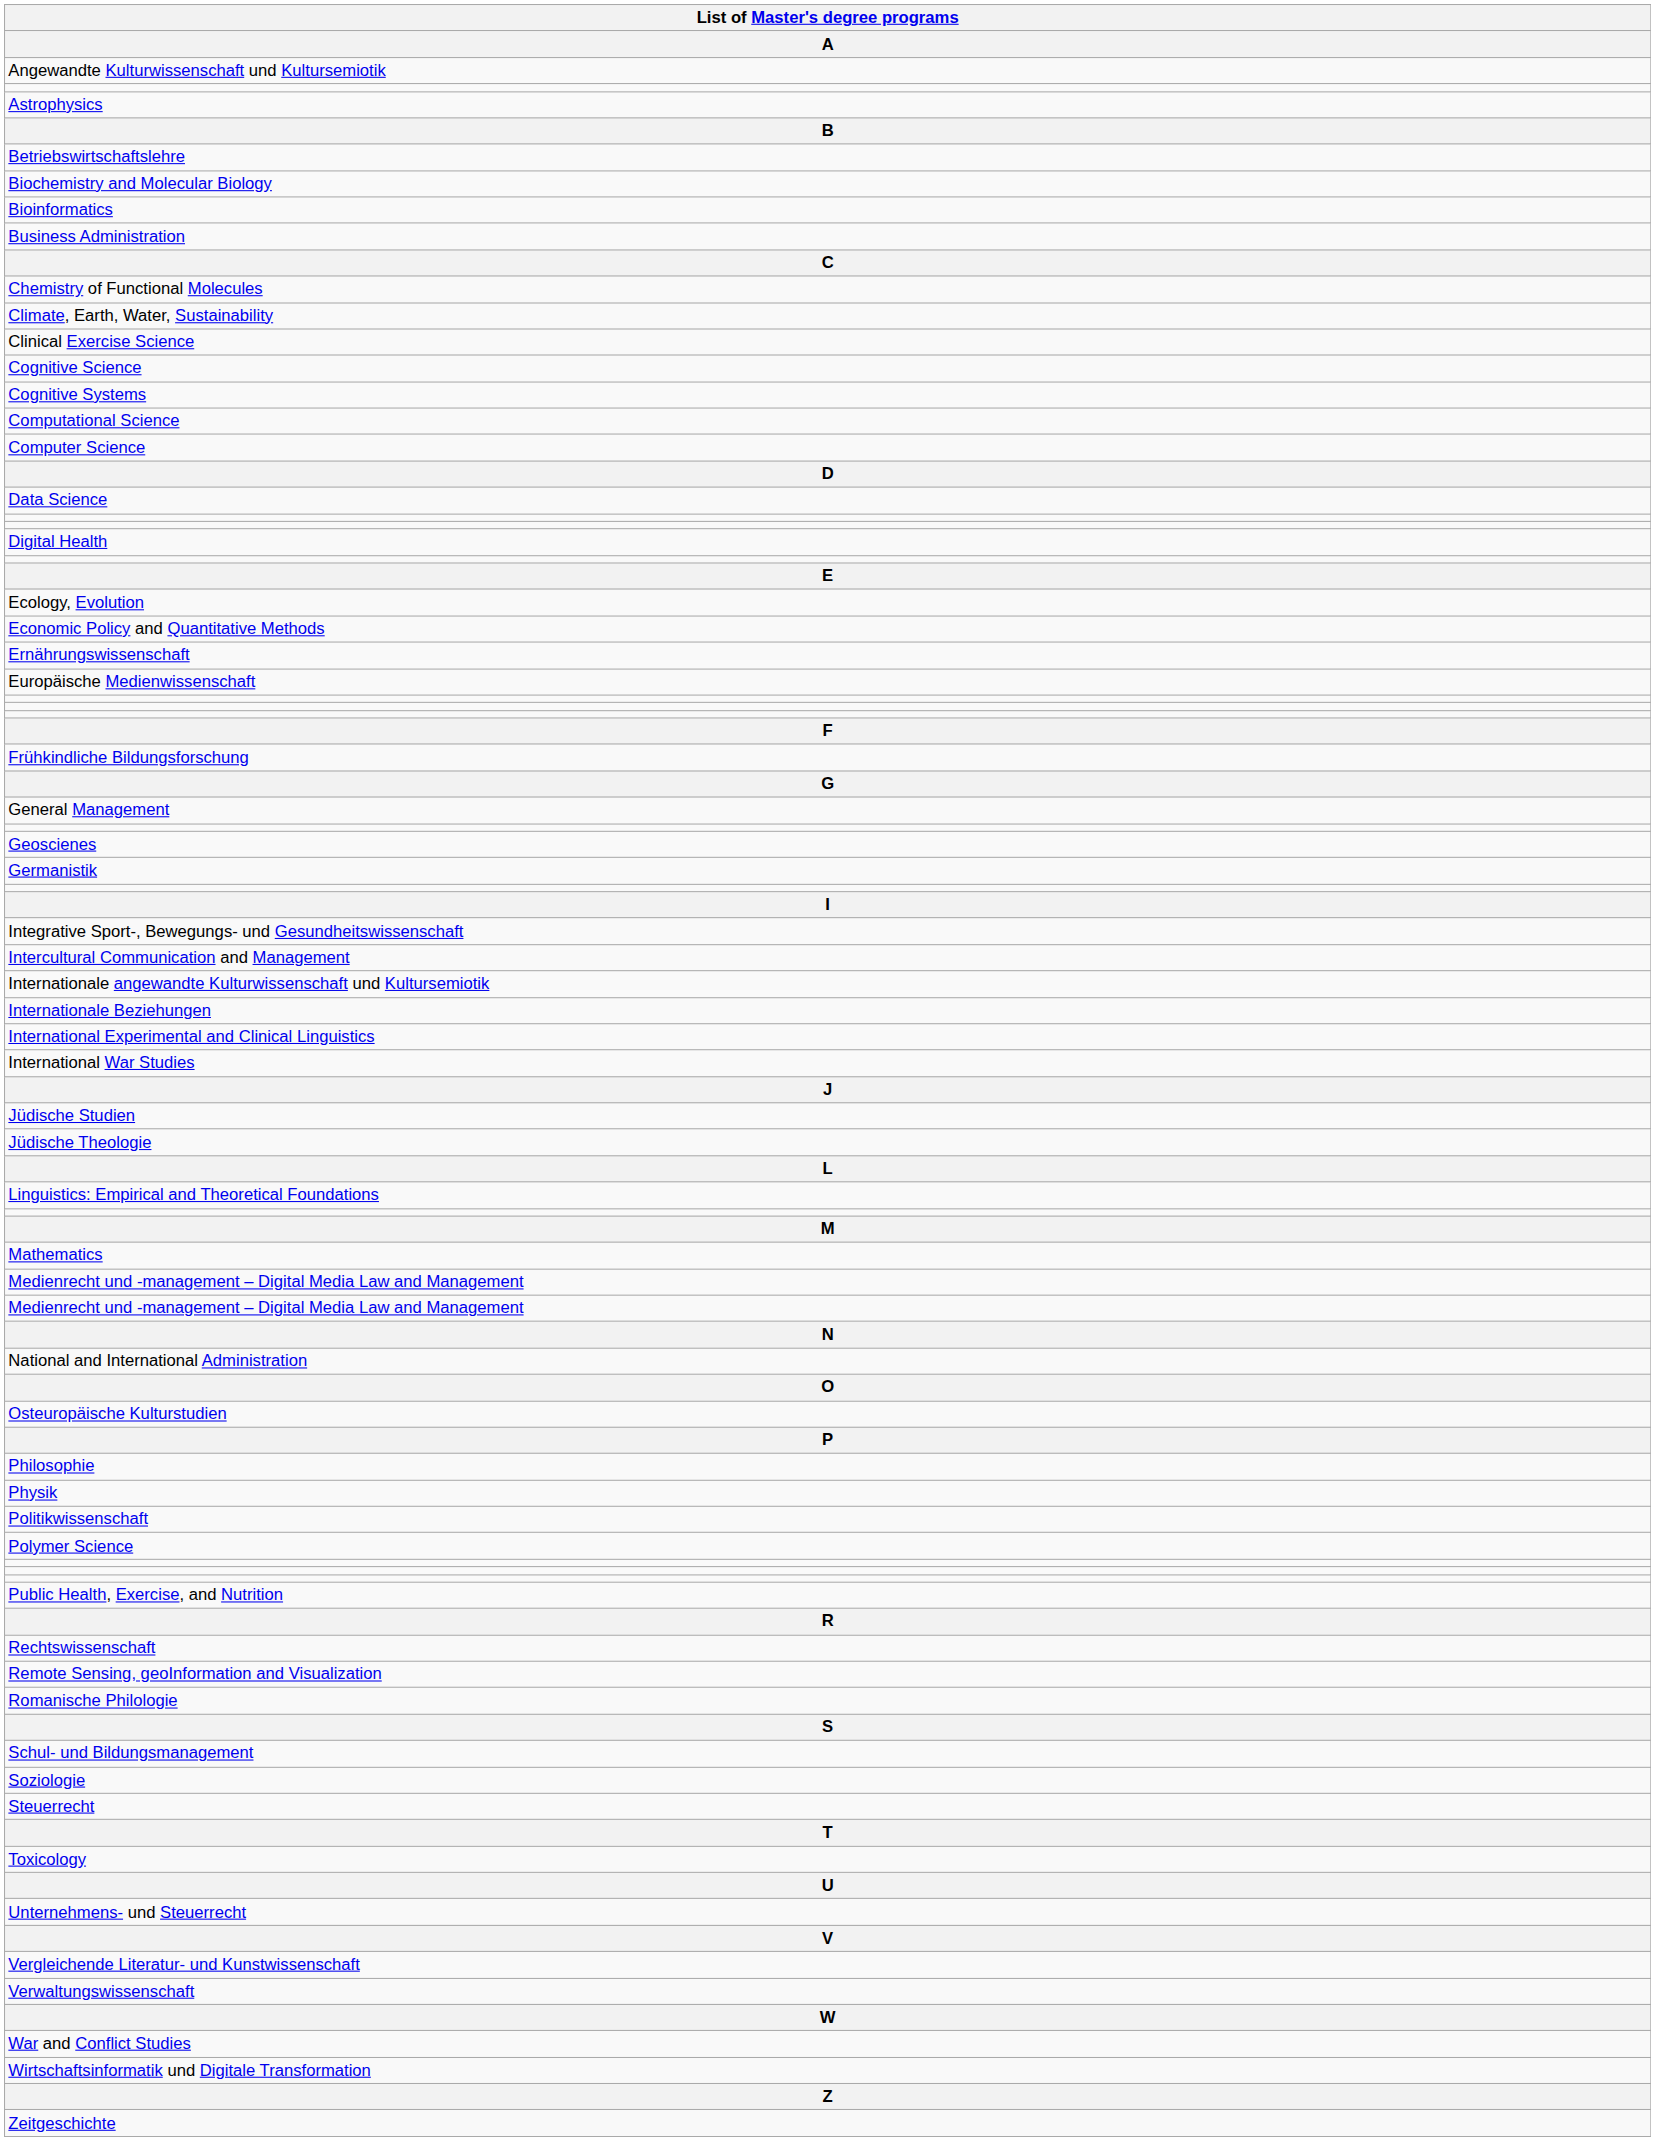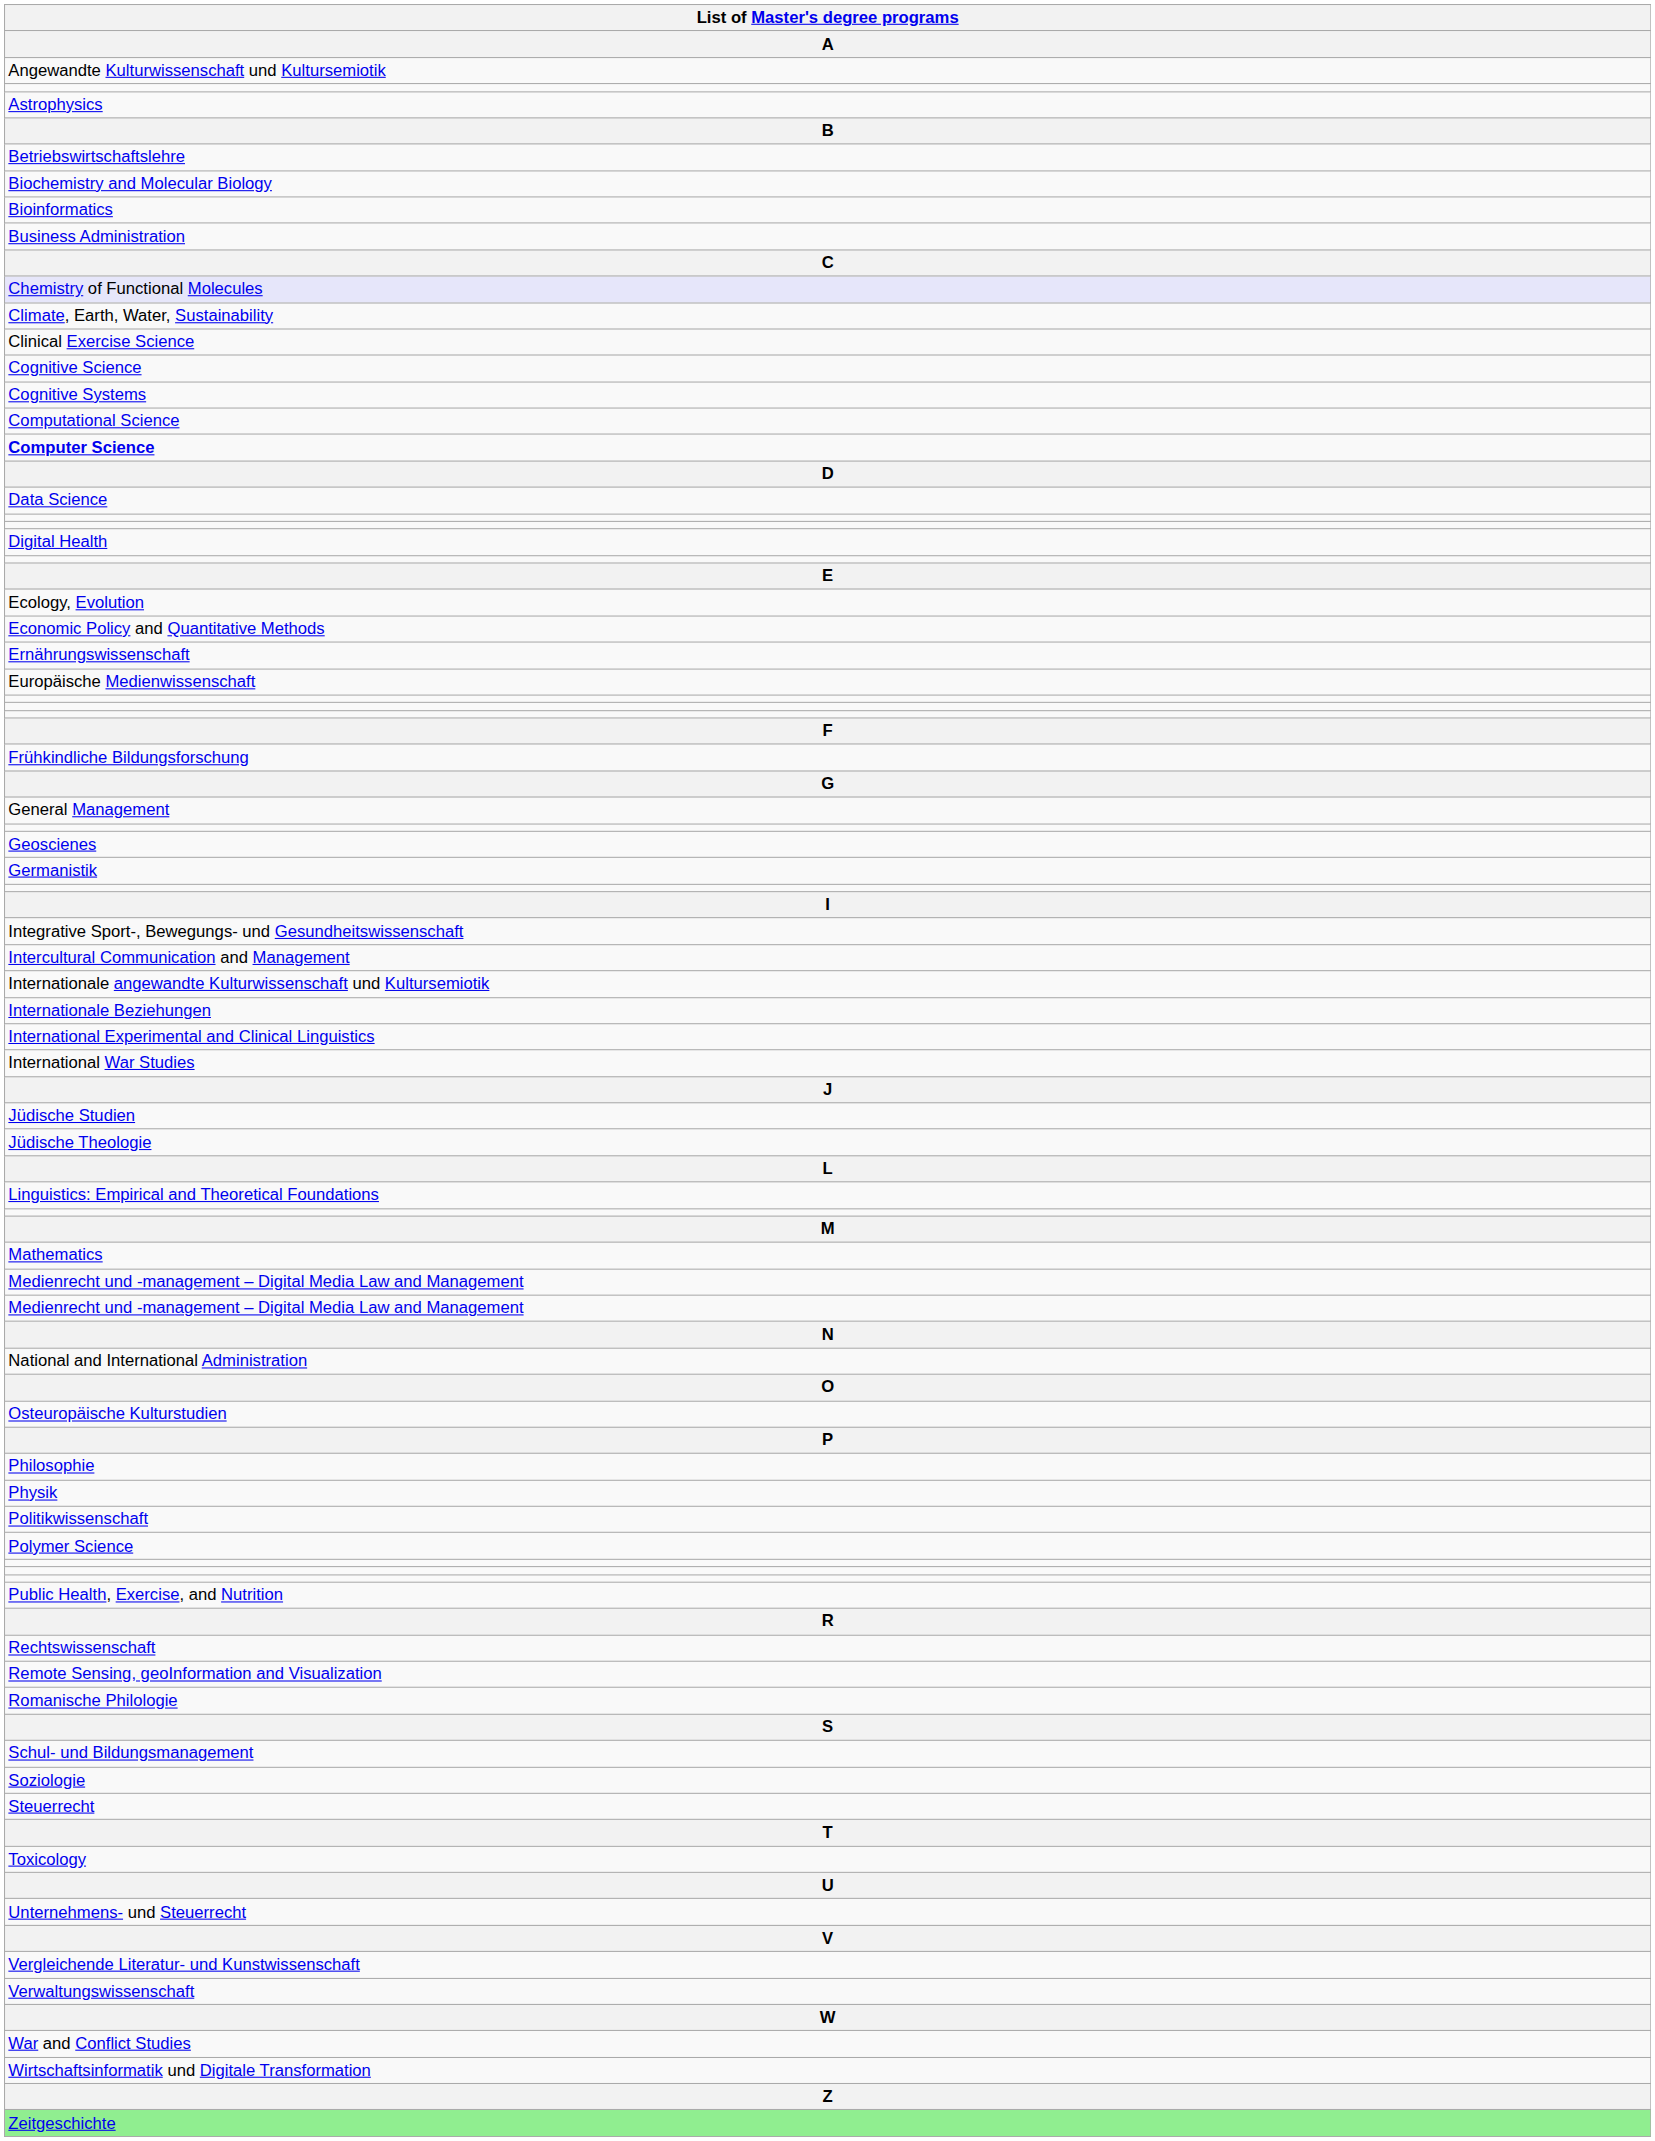(136, 289) no background -> (136, 289) lavender background
(77, 447) normal -> (81, 447) bold
(62, 2123) no background -> (62, 2123) lightgreen background
